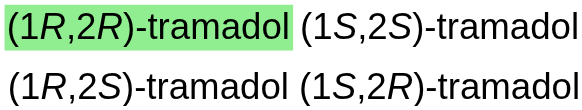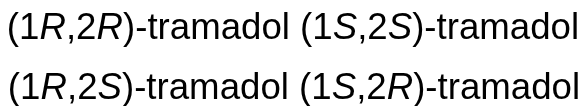(148, 26) lightgreen background -> (148, 26) no background
